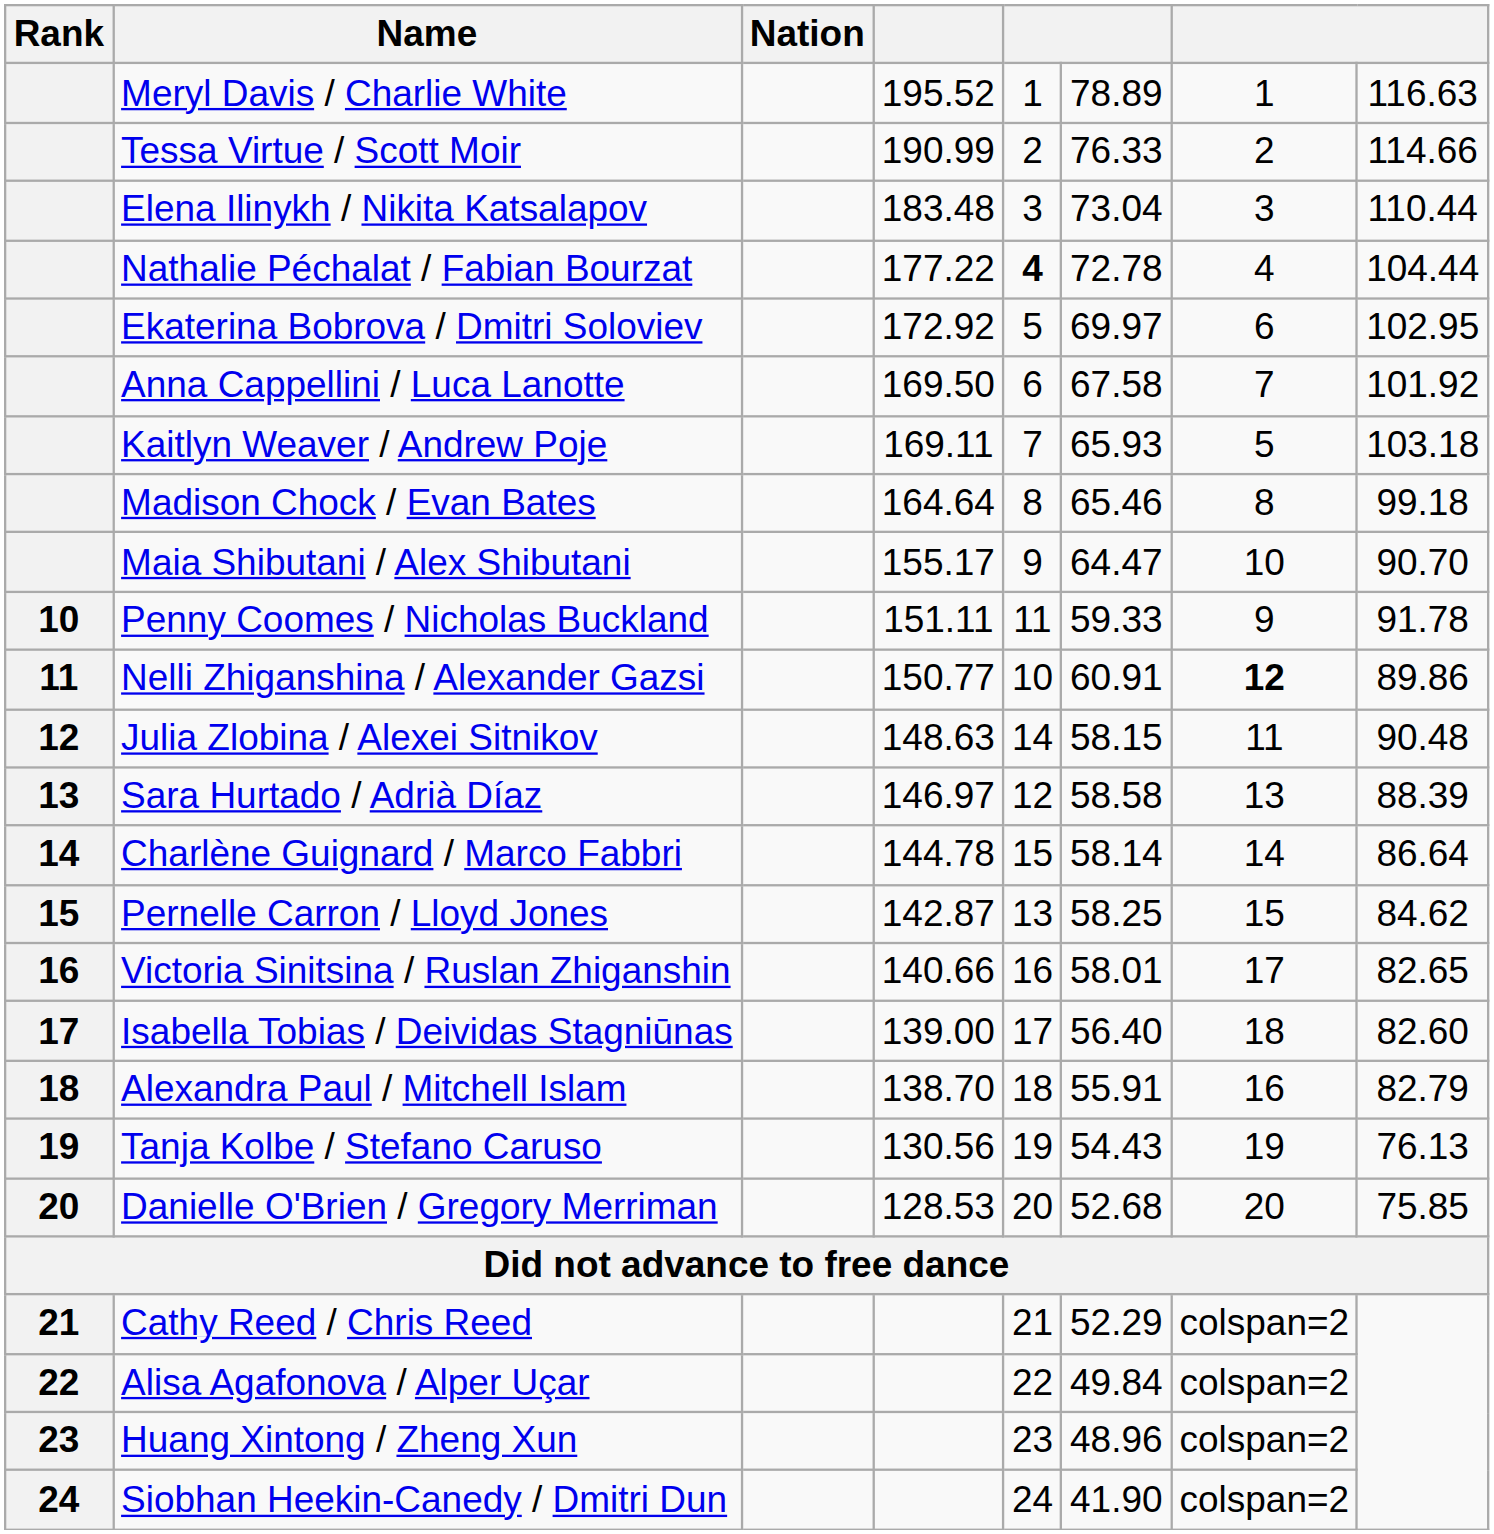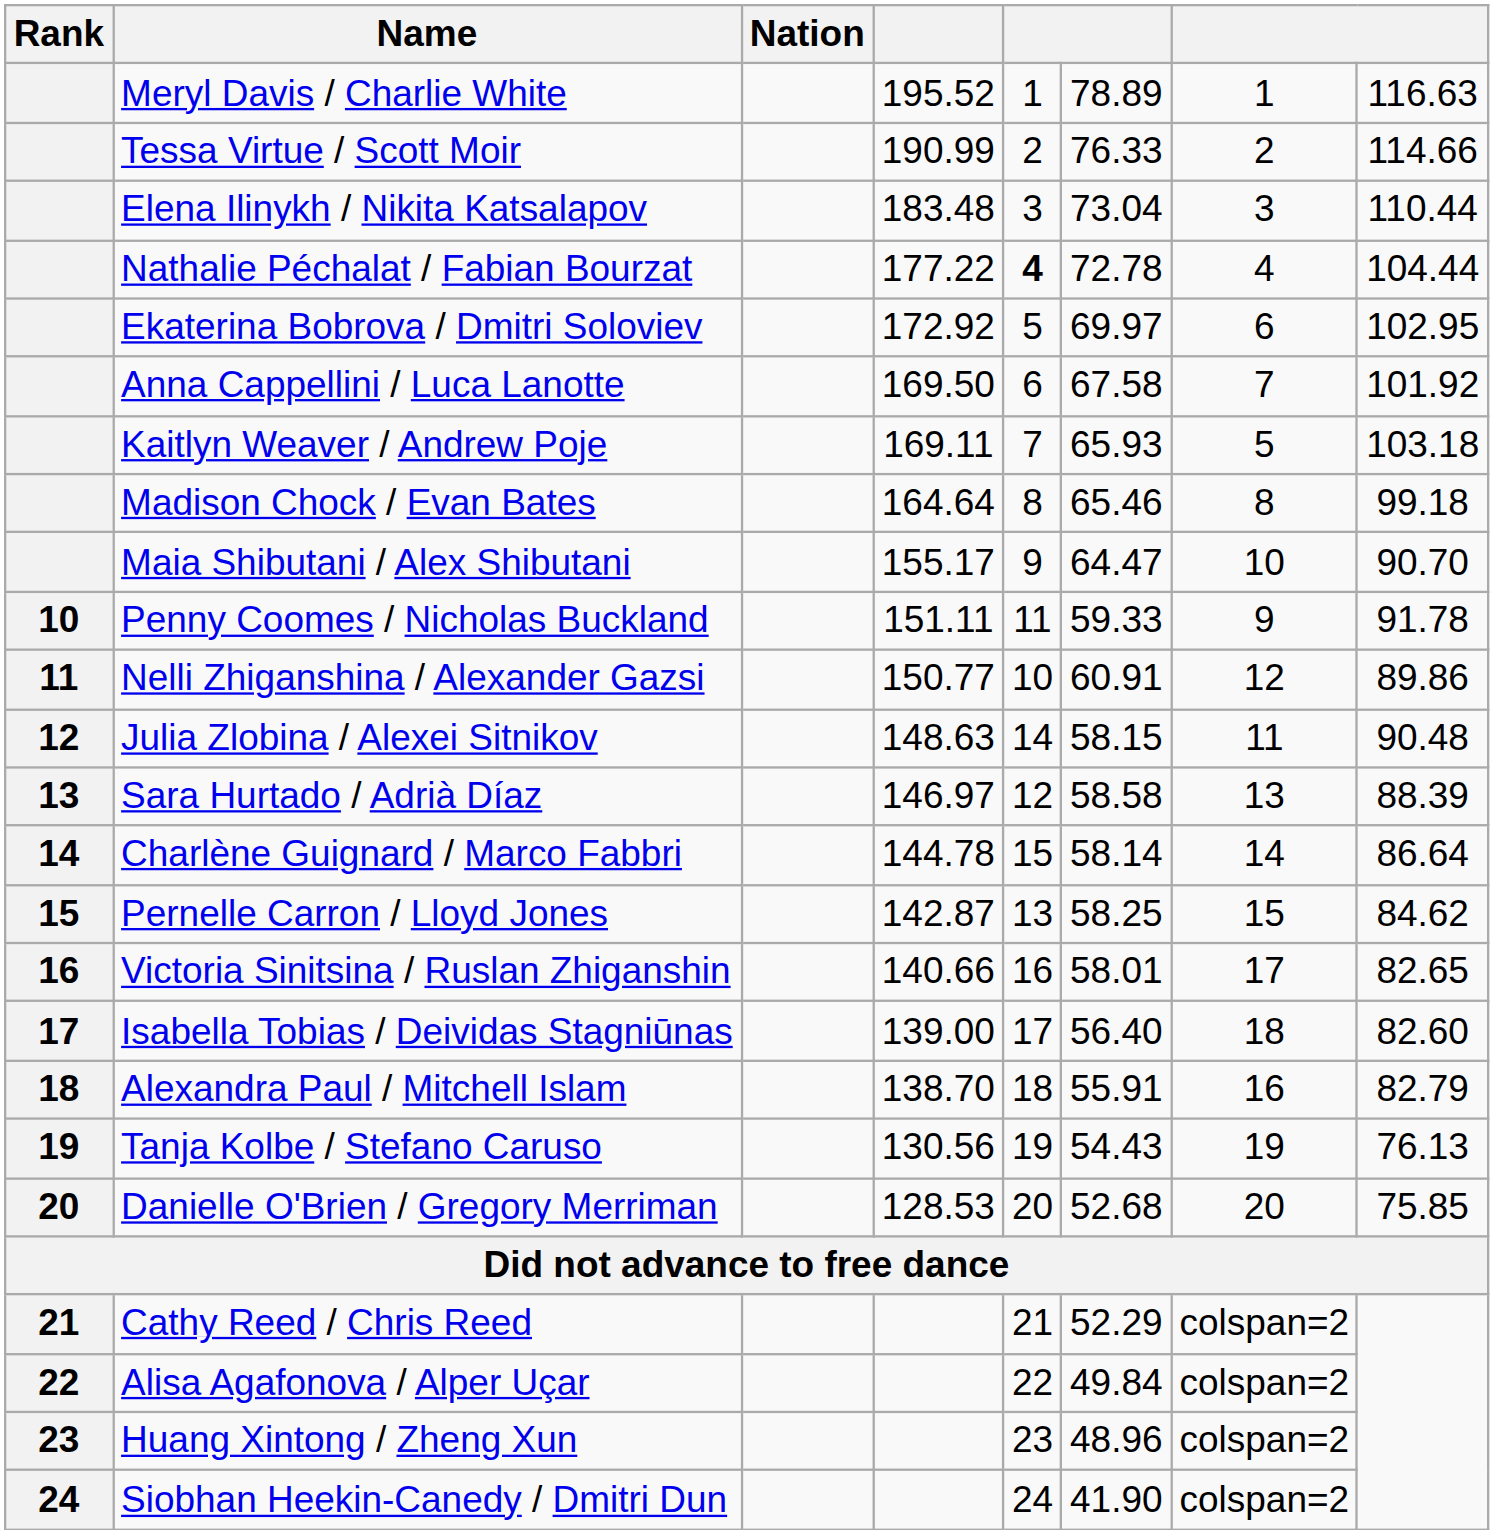(1264, 678) bold -> (1264, 678) normal
